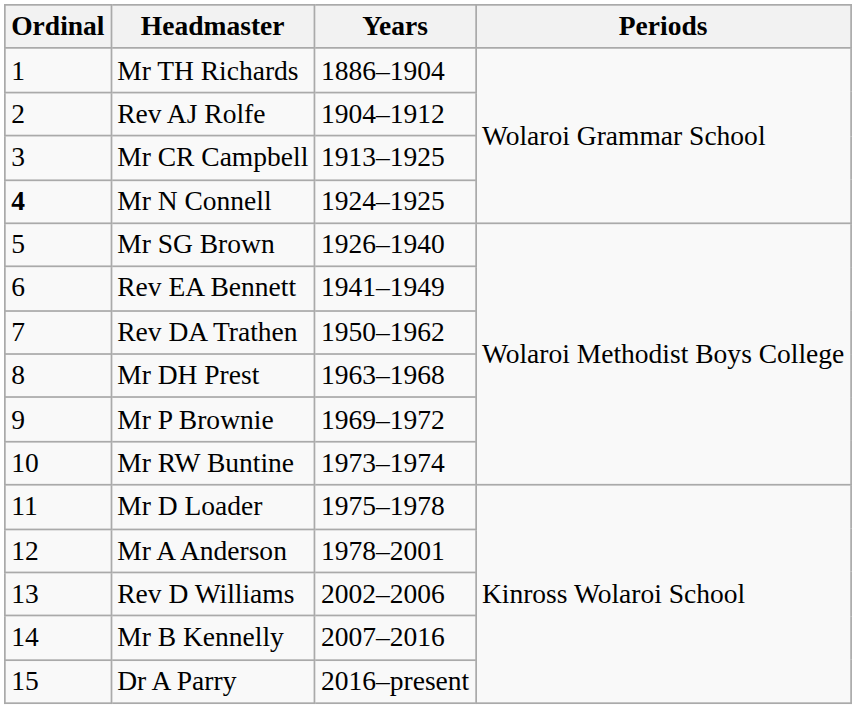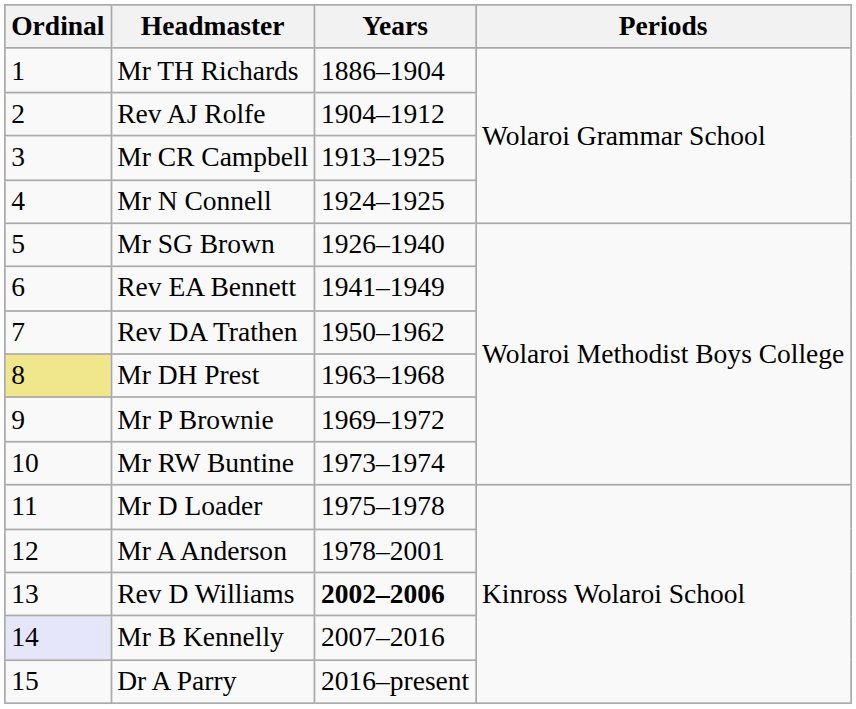(18, 200) bold -> (18, 200) normal
(18, 375) no background -> (18, 375) khaki background
(383, 593) normal -> (383, 593) bold
(25, 637) no background -> (25, 637) lavender background
